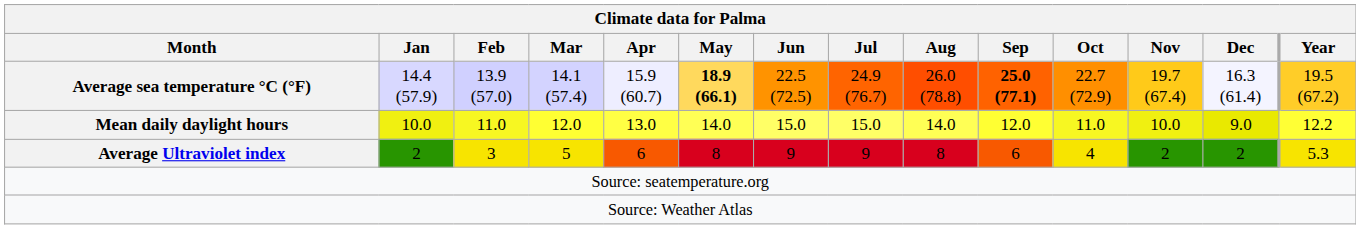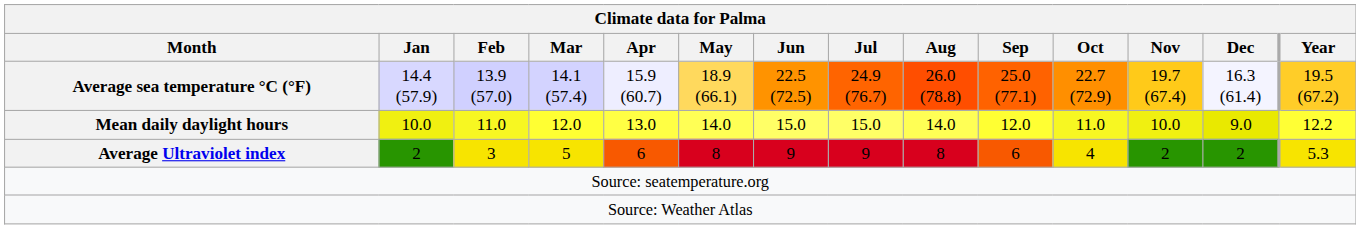(716, 86) bold -> (716, 86) normal
(1016, 86) bold -> (1016, 86) normal
